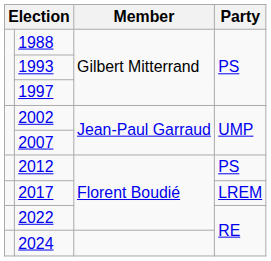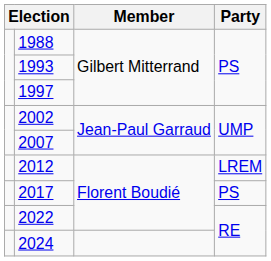(229, 167) PS -> (240, 167) LREM
(240, 192) LREM -> (229, 192) PS
